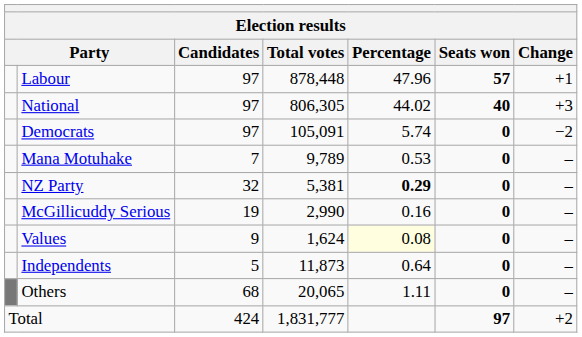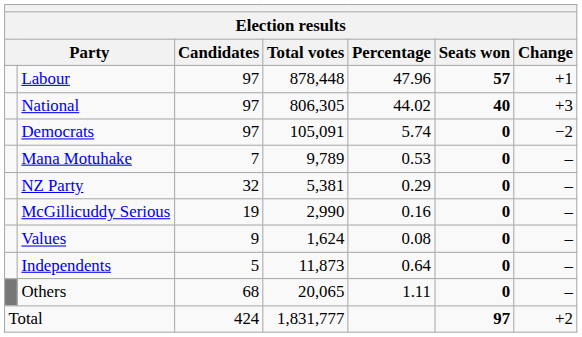(416, 185) bold -> (416, 185) normal
(416, 238) lightyellow background -> (416, 238) no background
